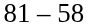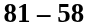(44, 13) normal -> (44, 13) bold
